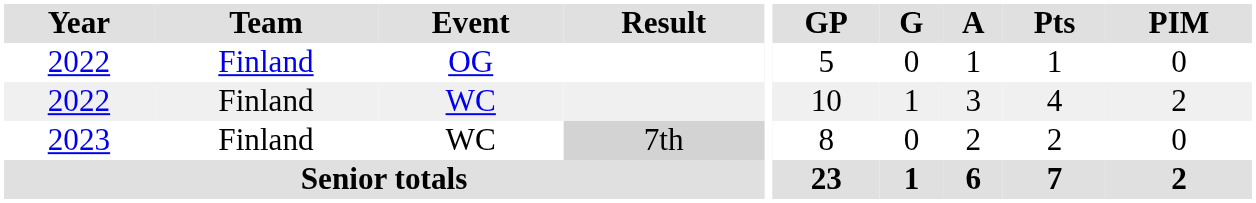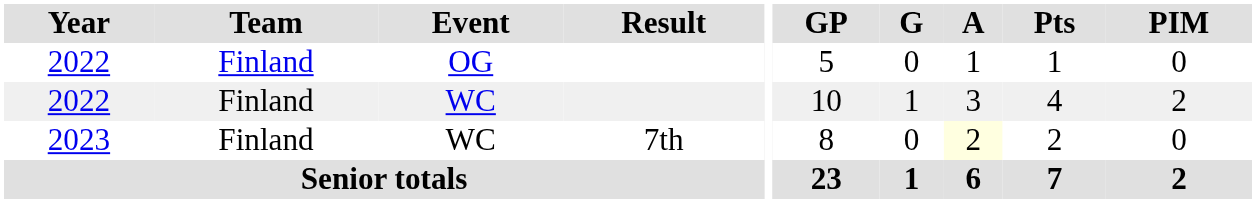(664, 140) lightgrey background -> (664, 140) no background
(973, 140) no background -> (973, 140) lightyellow background
